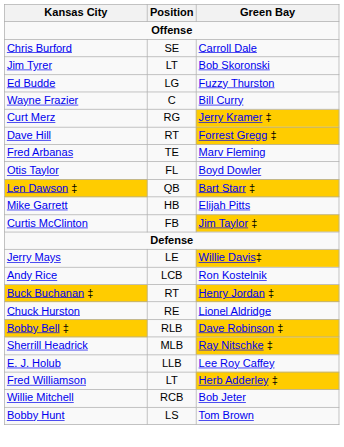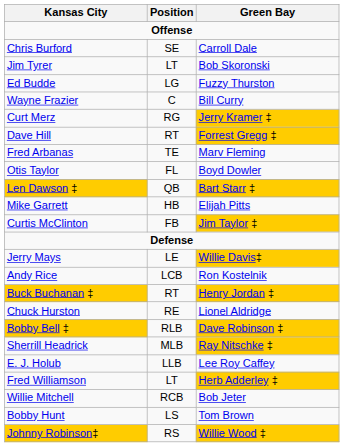+ row: (53, 433)
